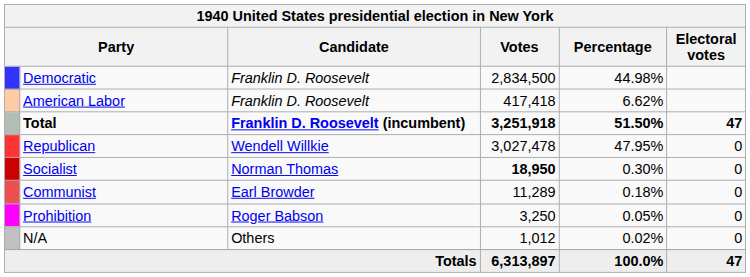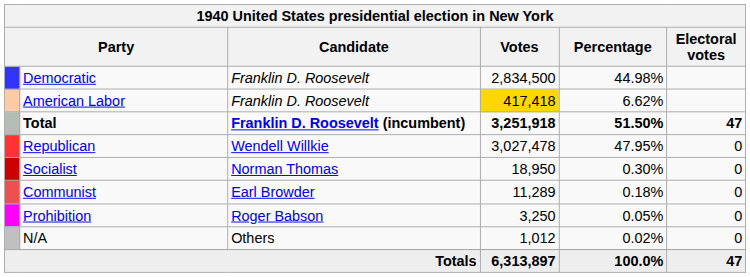(529, 101) no background -> (529, 101) gold background
(533, 169) bold -> (533, 169) normal
